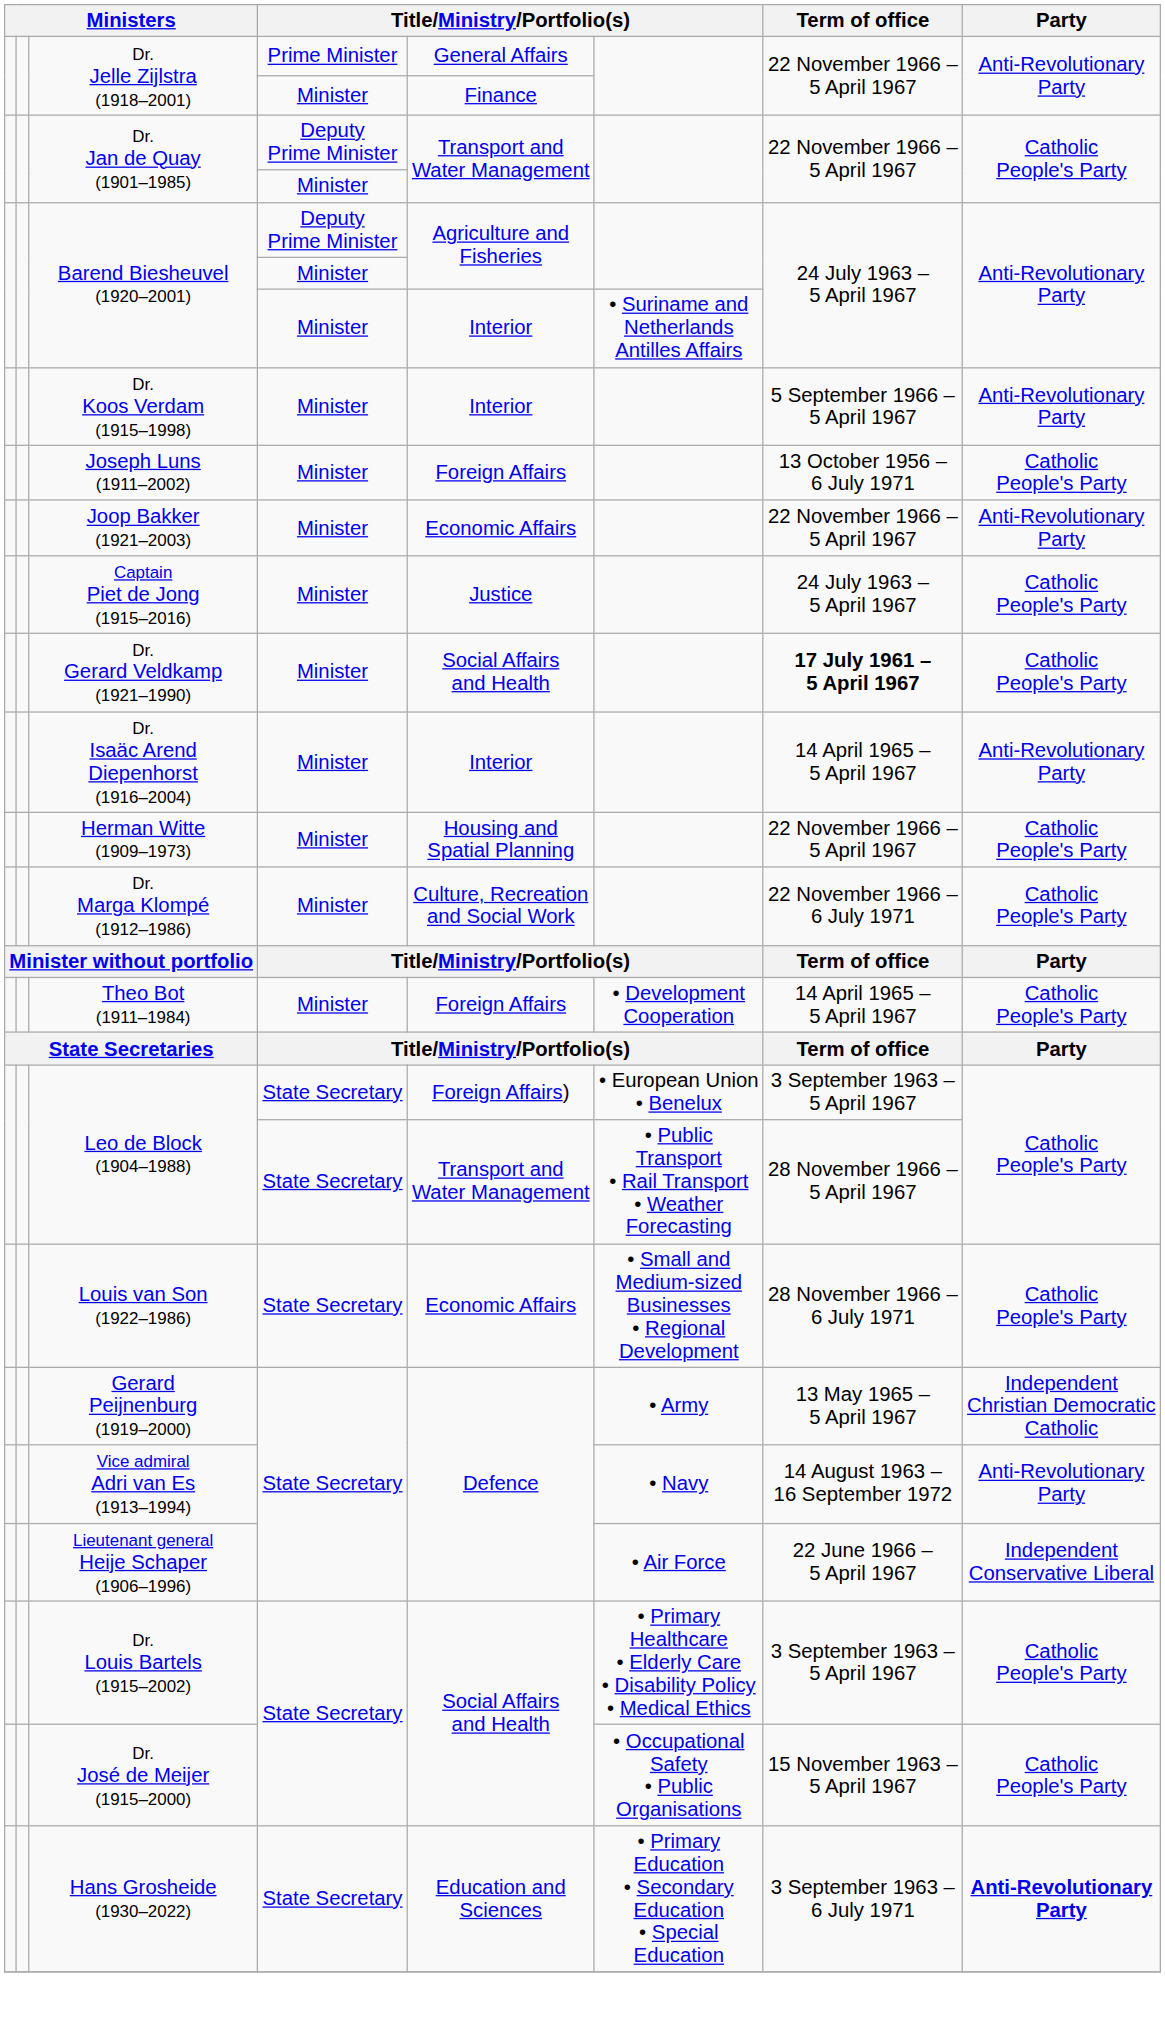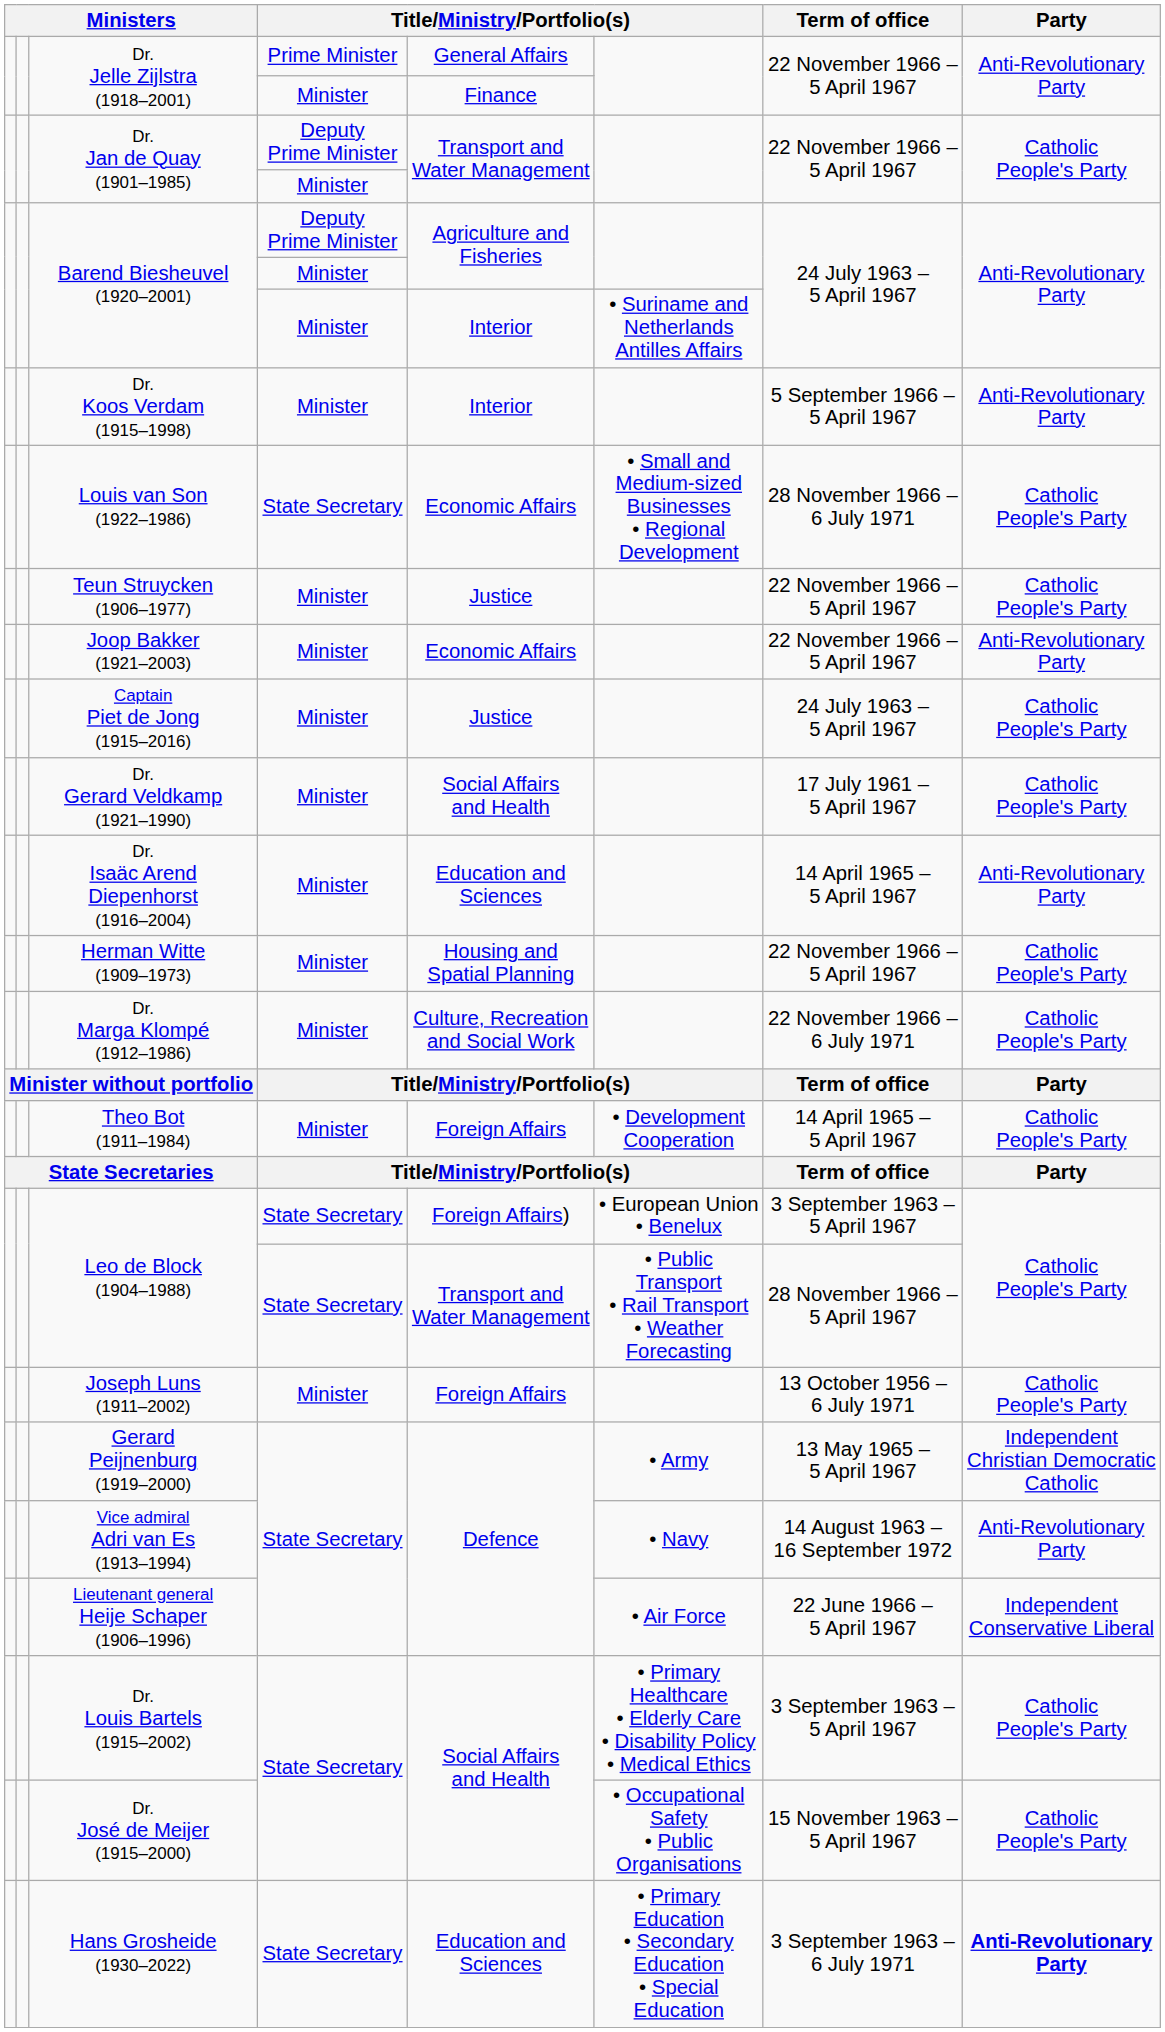rows swapped: (143, 472) <-> (143, 1305)
+ row: (143, 596)
(863, 672) bold -> (863, 795) normal
(501, 761) Interior -> (501, 885) Education and Sciences
